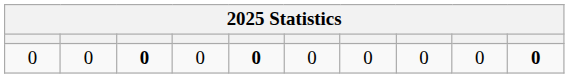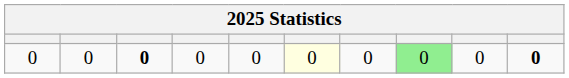(256, 58) bold -> (256, 58) normal
(312, 58) no background -> (312, 58) lightyellow background
(424, 58) no background -> (424, 58) lightgreen background
